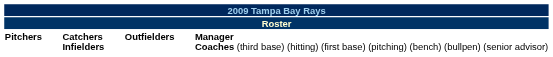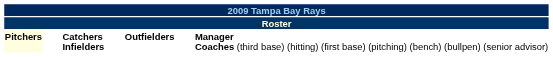(23, 36) no background -> (23, 36) lightyellow background
